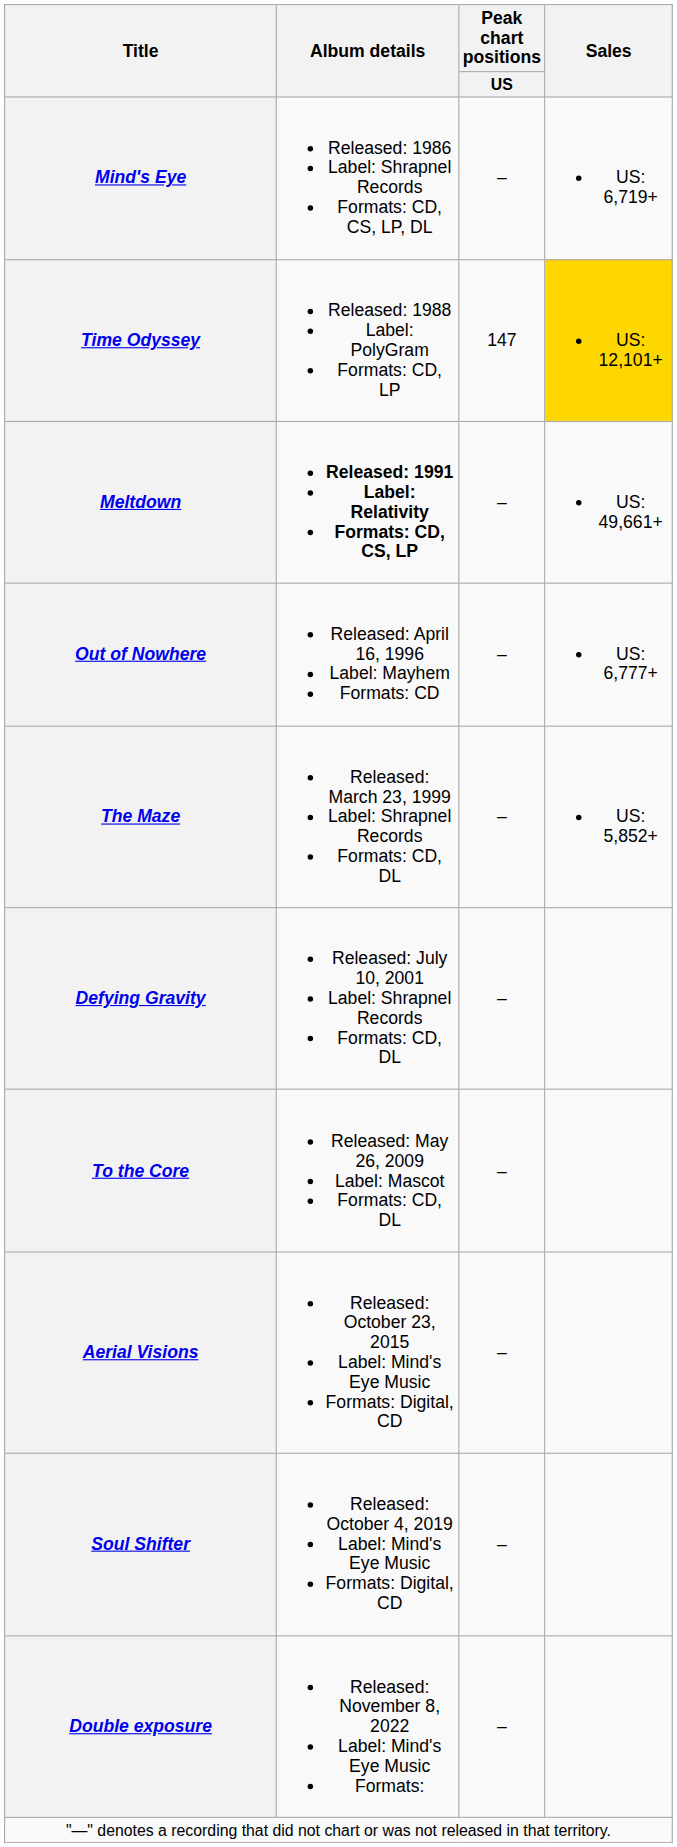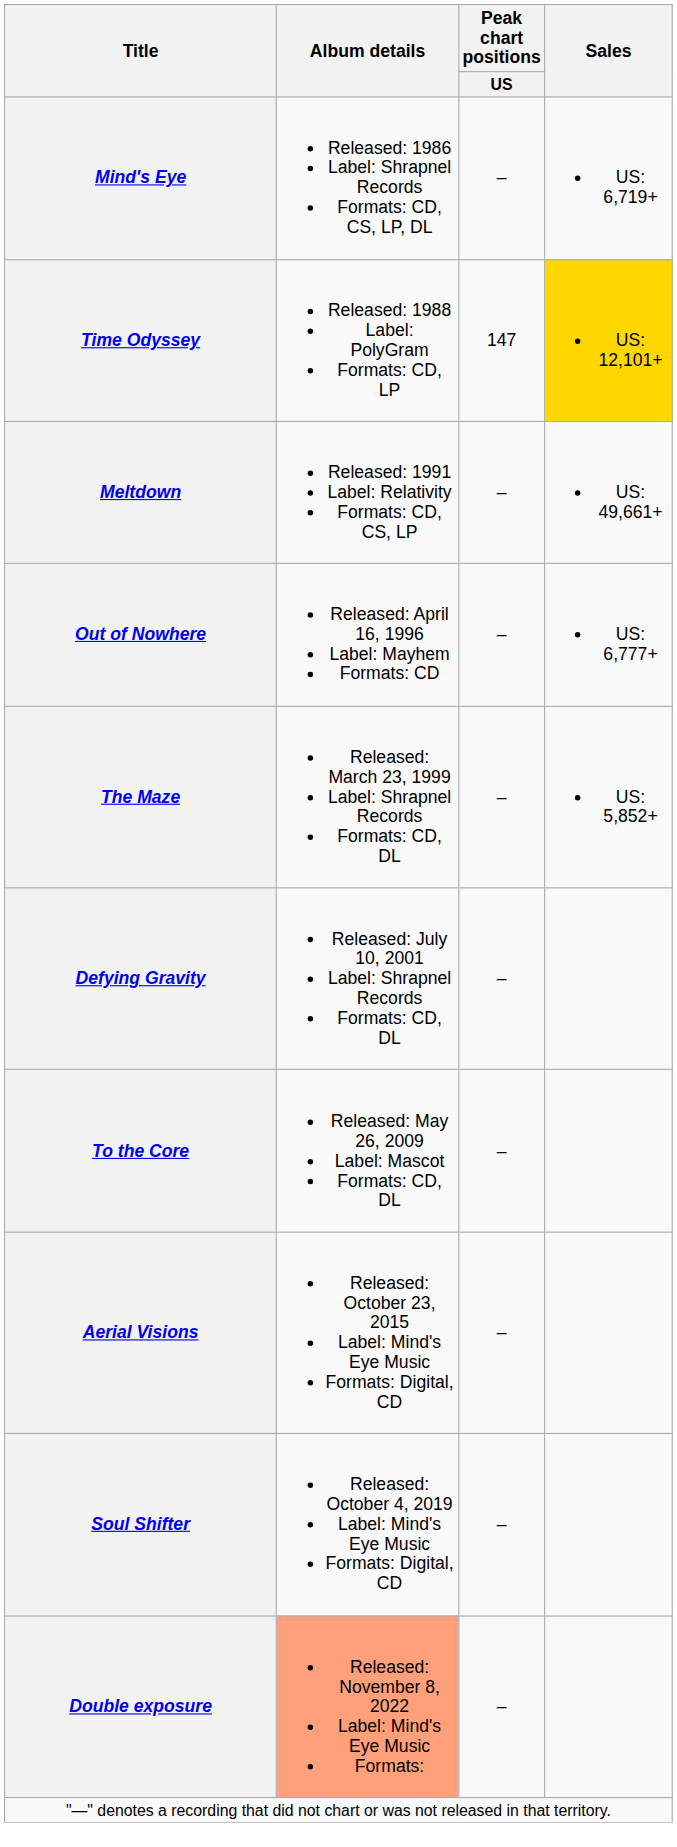(368, 512) bold -> (368, 502) normal
(368, 1736) no background -> (368, 1716) lightsalmon background
